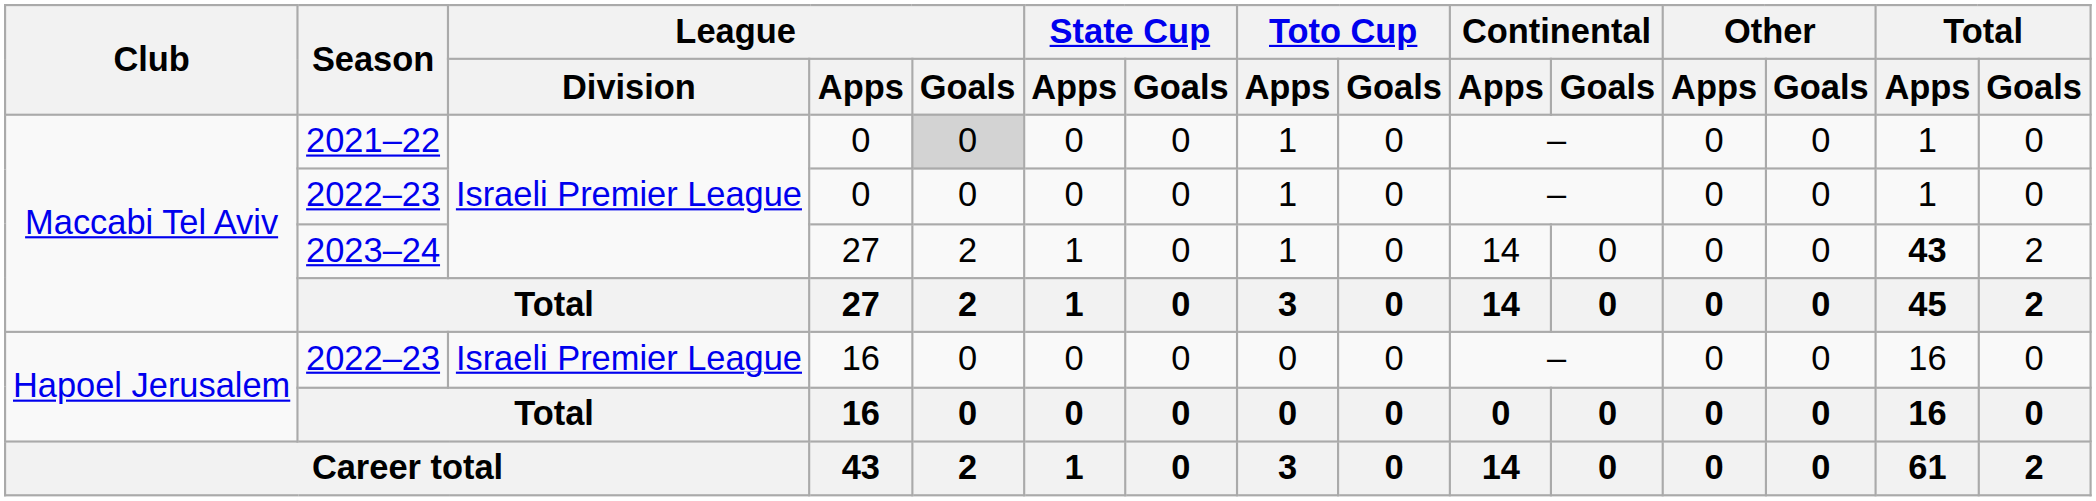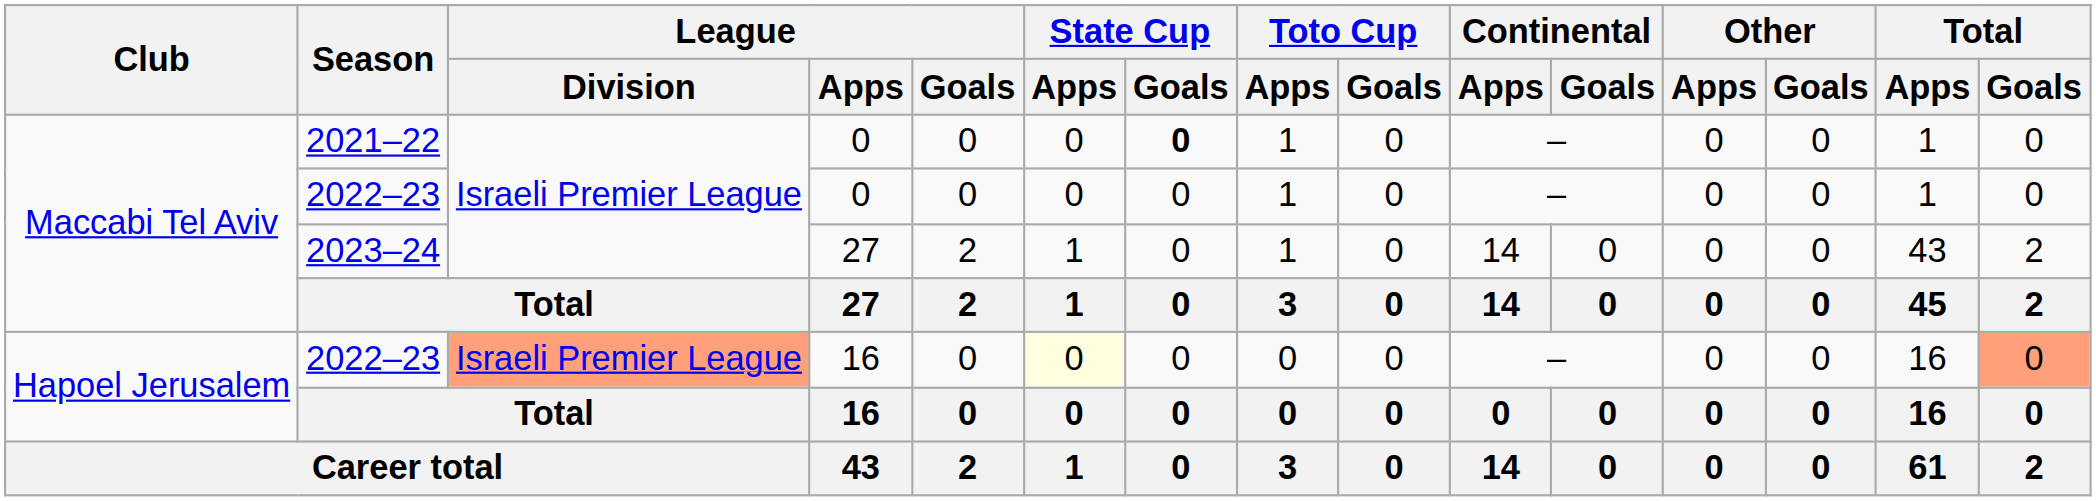(968, 140) lightgrey background -> (968, 140) no background
(1181, 140) normal -> (1181, 140) bold
(1927, 250) bold -> (1927, 250) normal
(629, 359) no background -> (629, 359) lightsalmon background
(1074, 359) no background -> (1074, 359) lightyellow background
(2034, 359) no background -> (2034, 359) lightsalmon background
